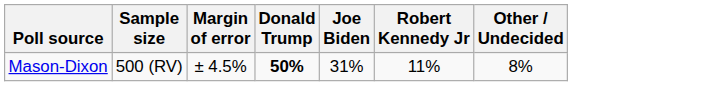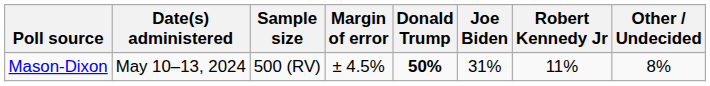+ column: (181, 28)
